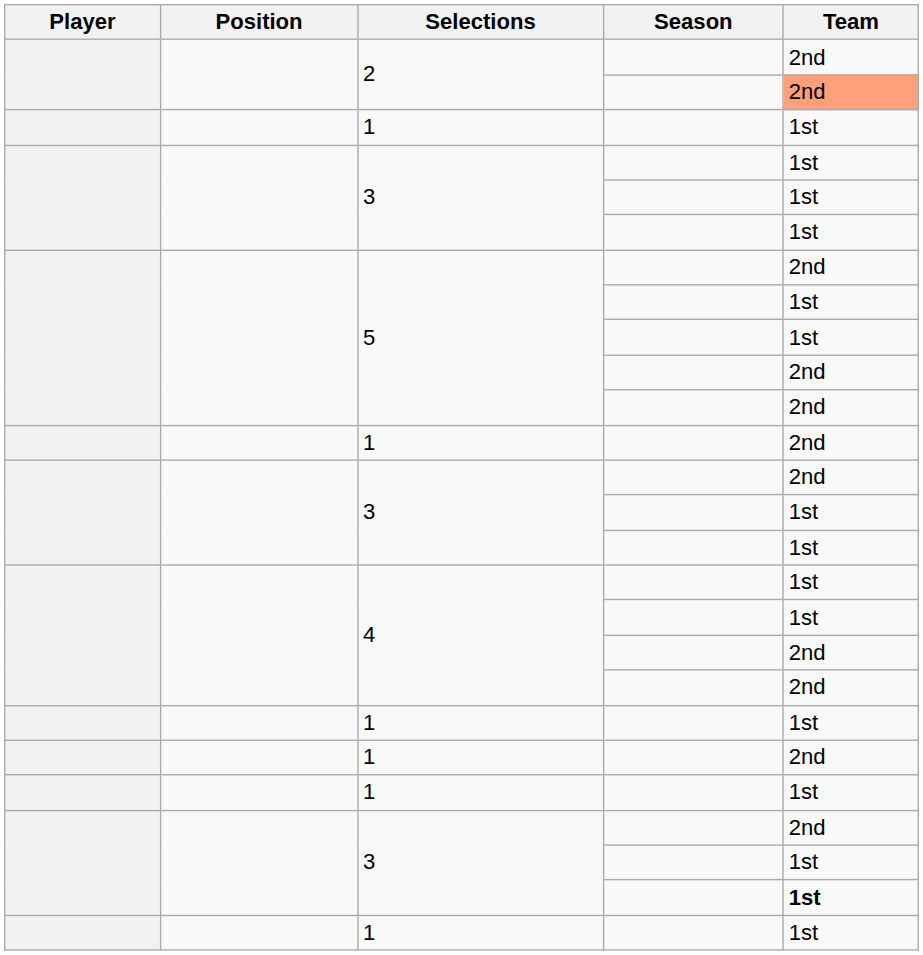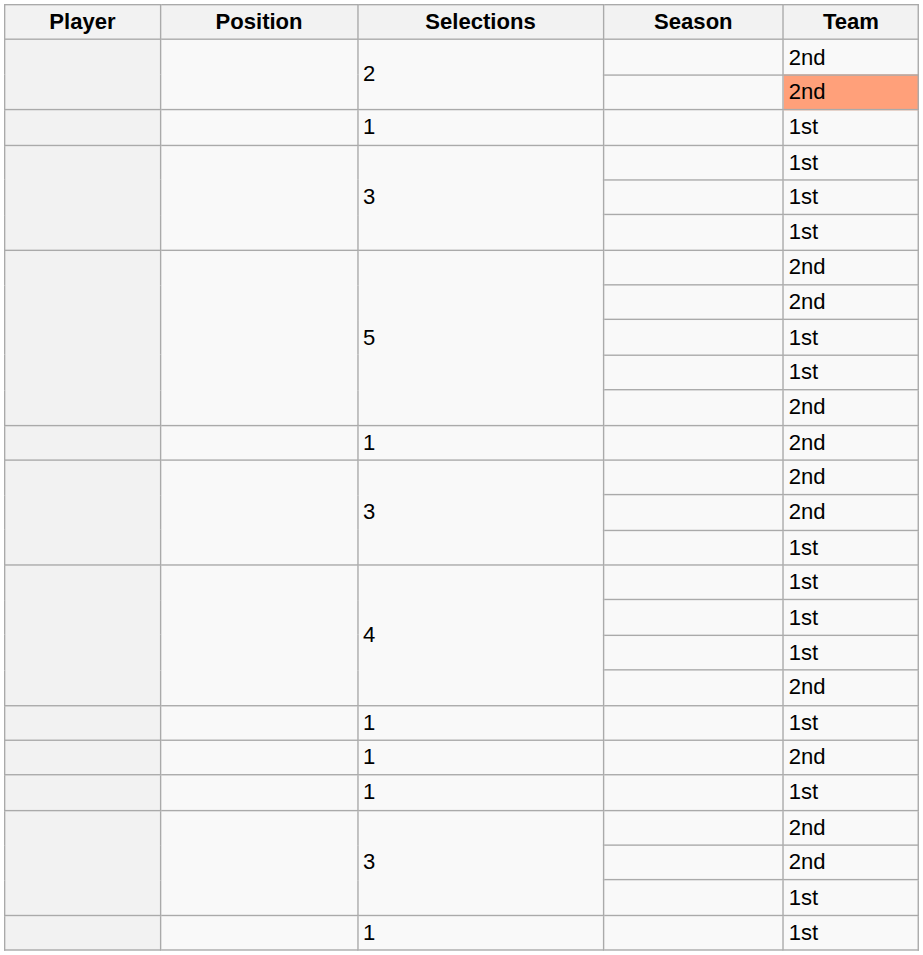(803, 302) 1st -> (807, 302) 2nd
(807, 372) 2nd -> (803, 372) 1st
(803, 512) 1st -> (807, 512) 2nd
(807, 652) 2nd -> (803, 652) 1st
(803, 862) 1st -> (807, 862) 2nd
(805, 897) bold -> (803, 897) normal
